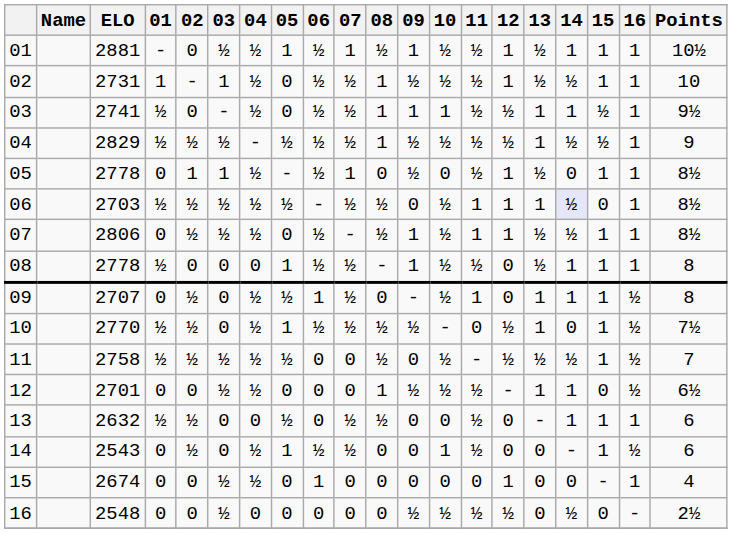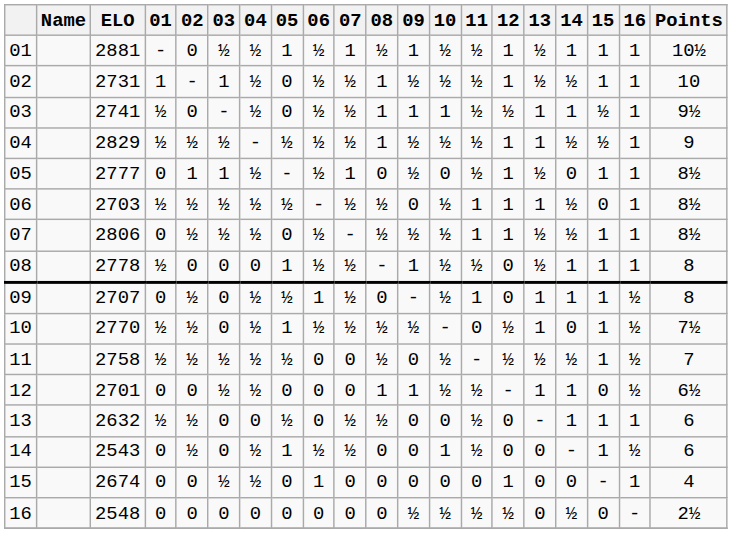(508, 143) ½ -> (508, 143) 1
(118, 174) 2778 -> (118, 174) 2777
(571, 204) lavender background -> (571, 204) no background
(413, 235) 1 -> (413, 235) ½
(413, 390) ½ -> (413, 390) 1
(224, 513) ½ -> (224, 513) 0
